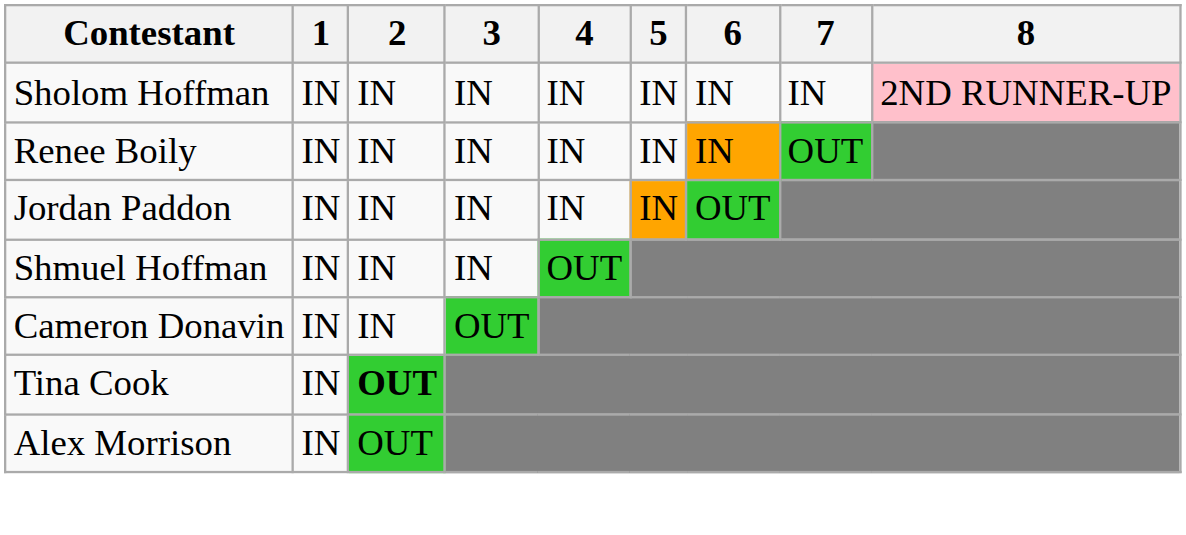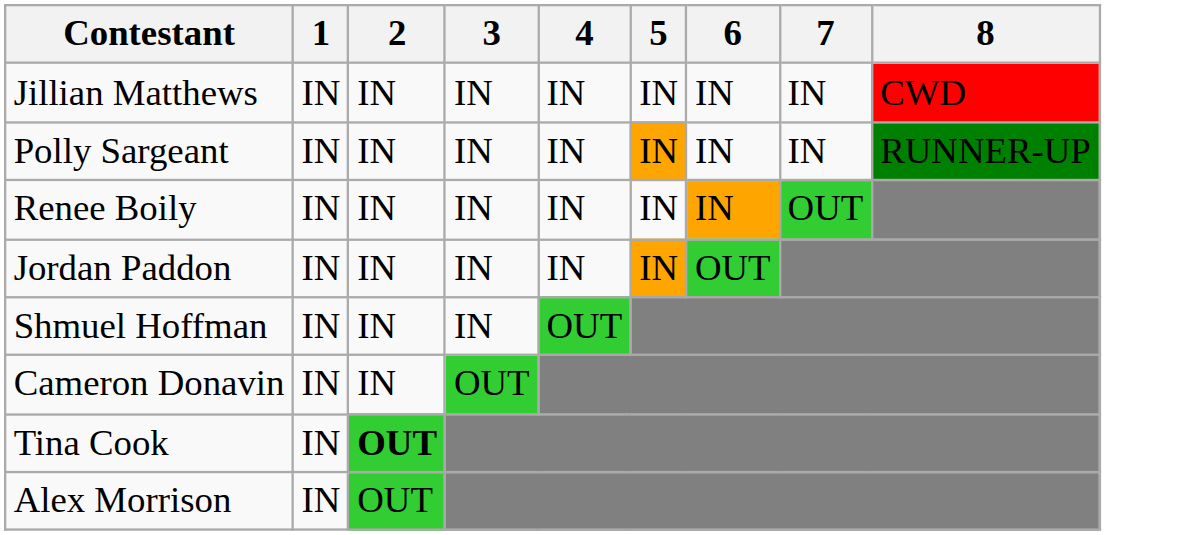+ row: (136, 92)
+ row: (121, 150)
- row: (142, 92)
